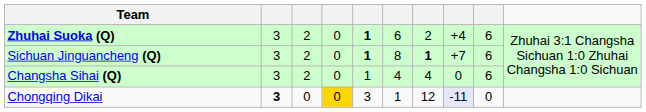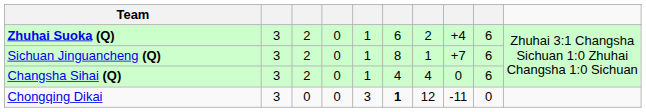(367, 35) bold -> (367, 35) normal
(367, 55) bold -> (367, 55) normal
(428, 55) bold -> (428, 55) normal
(277, 96) bold -> (277, 96) normal
(337, 96) gold background -> (337, 96) no background
(398, 96) normal -> (398, 96) bold
(458, 96) lavender background -> (458, 96) no background
